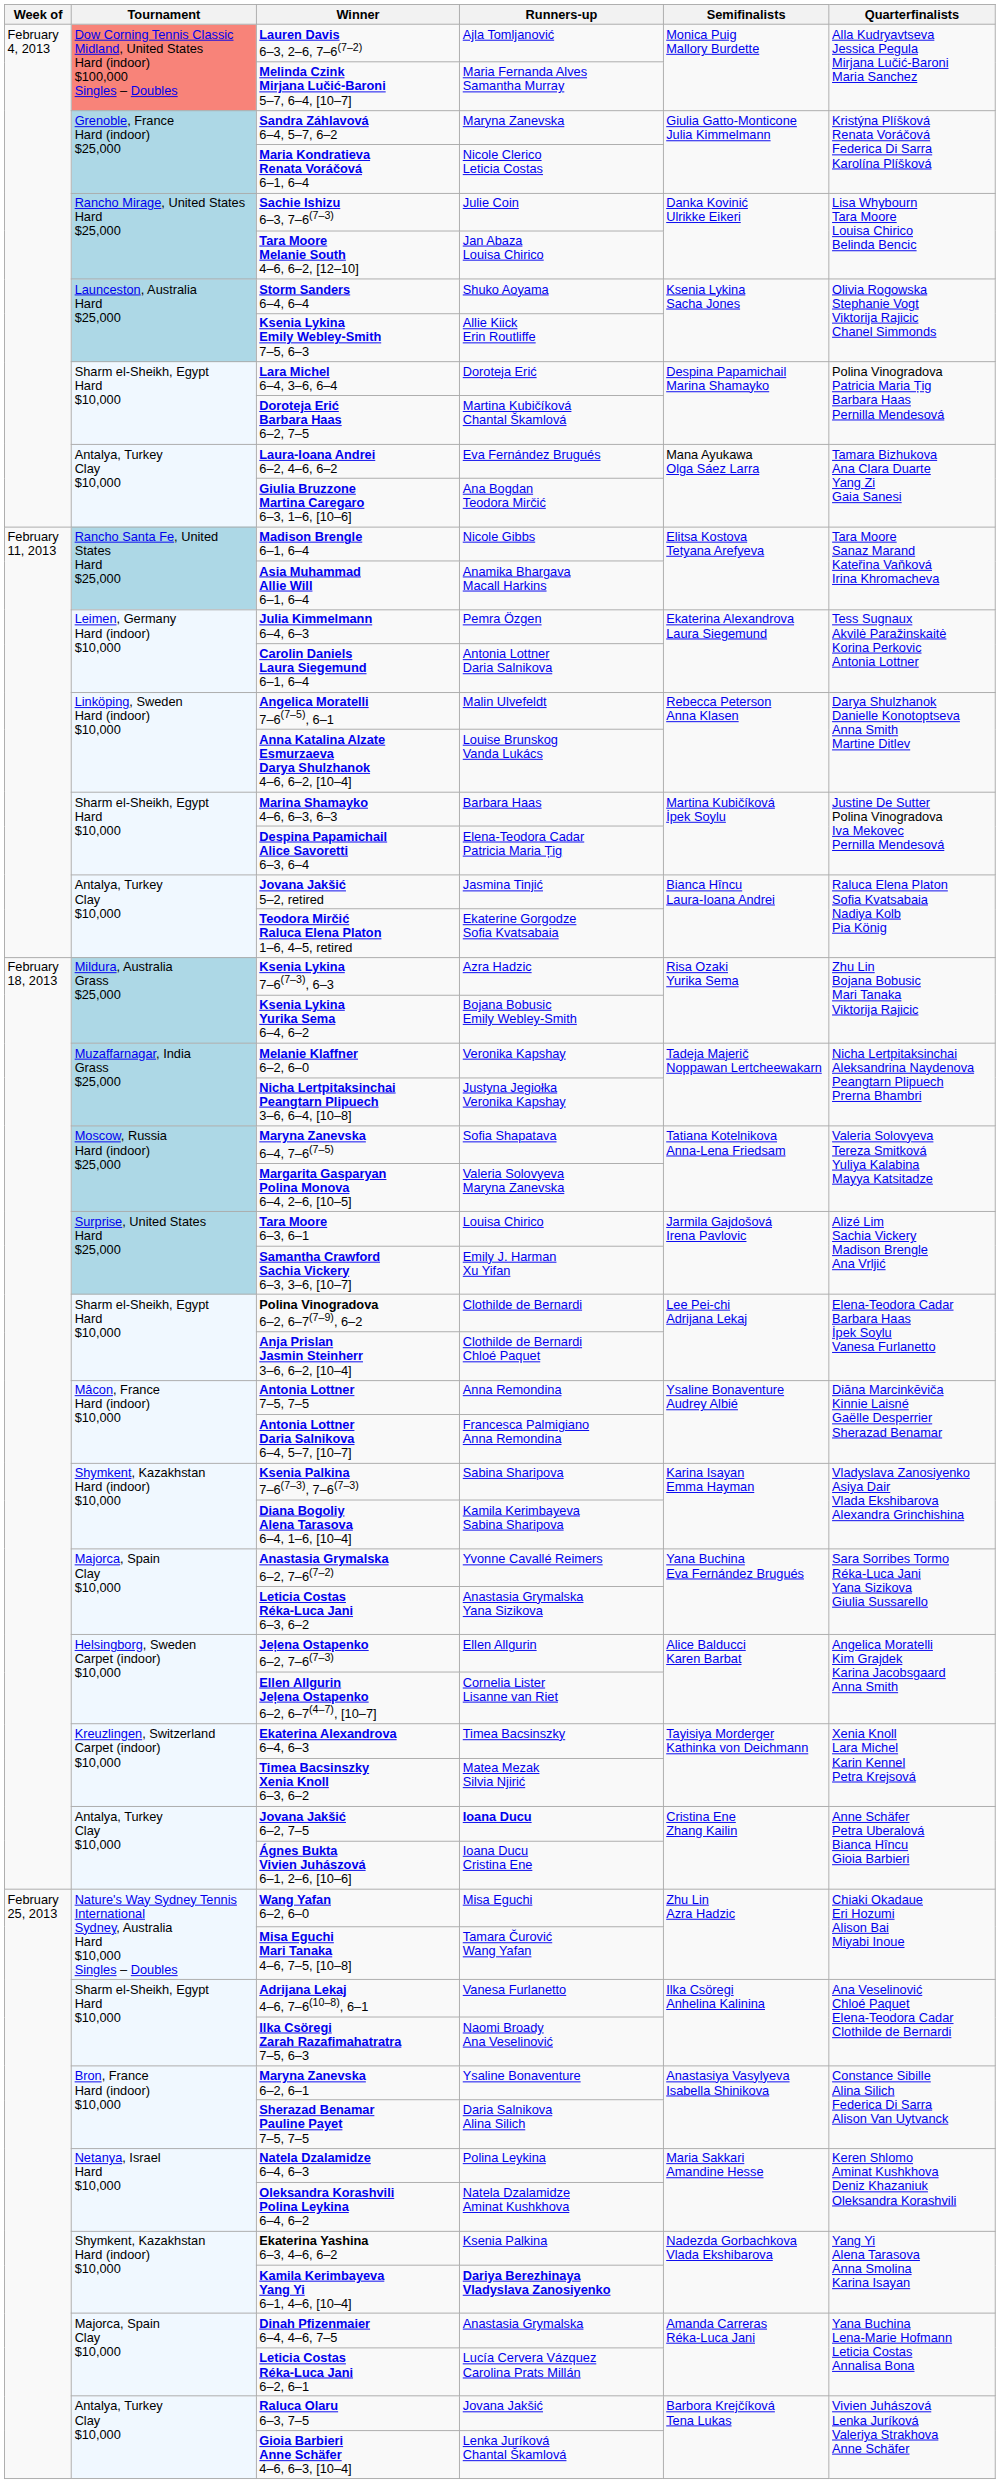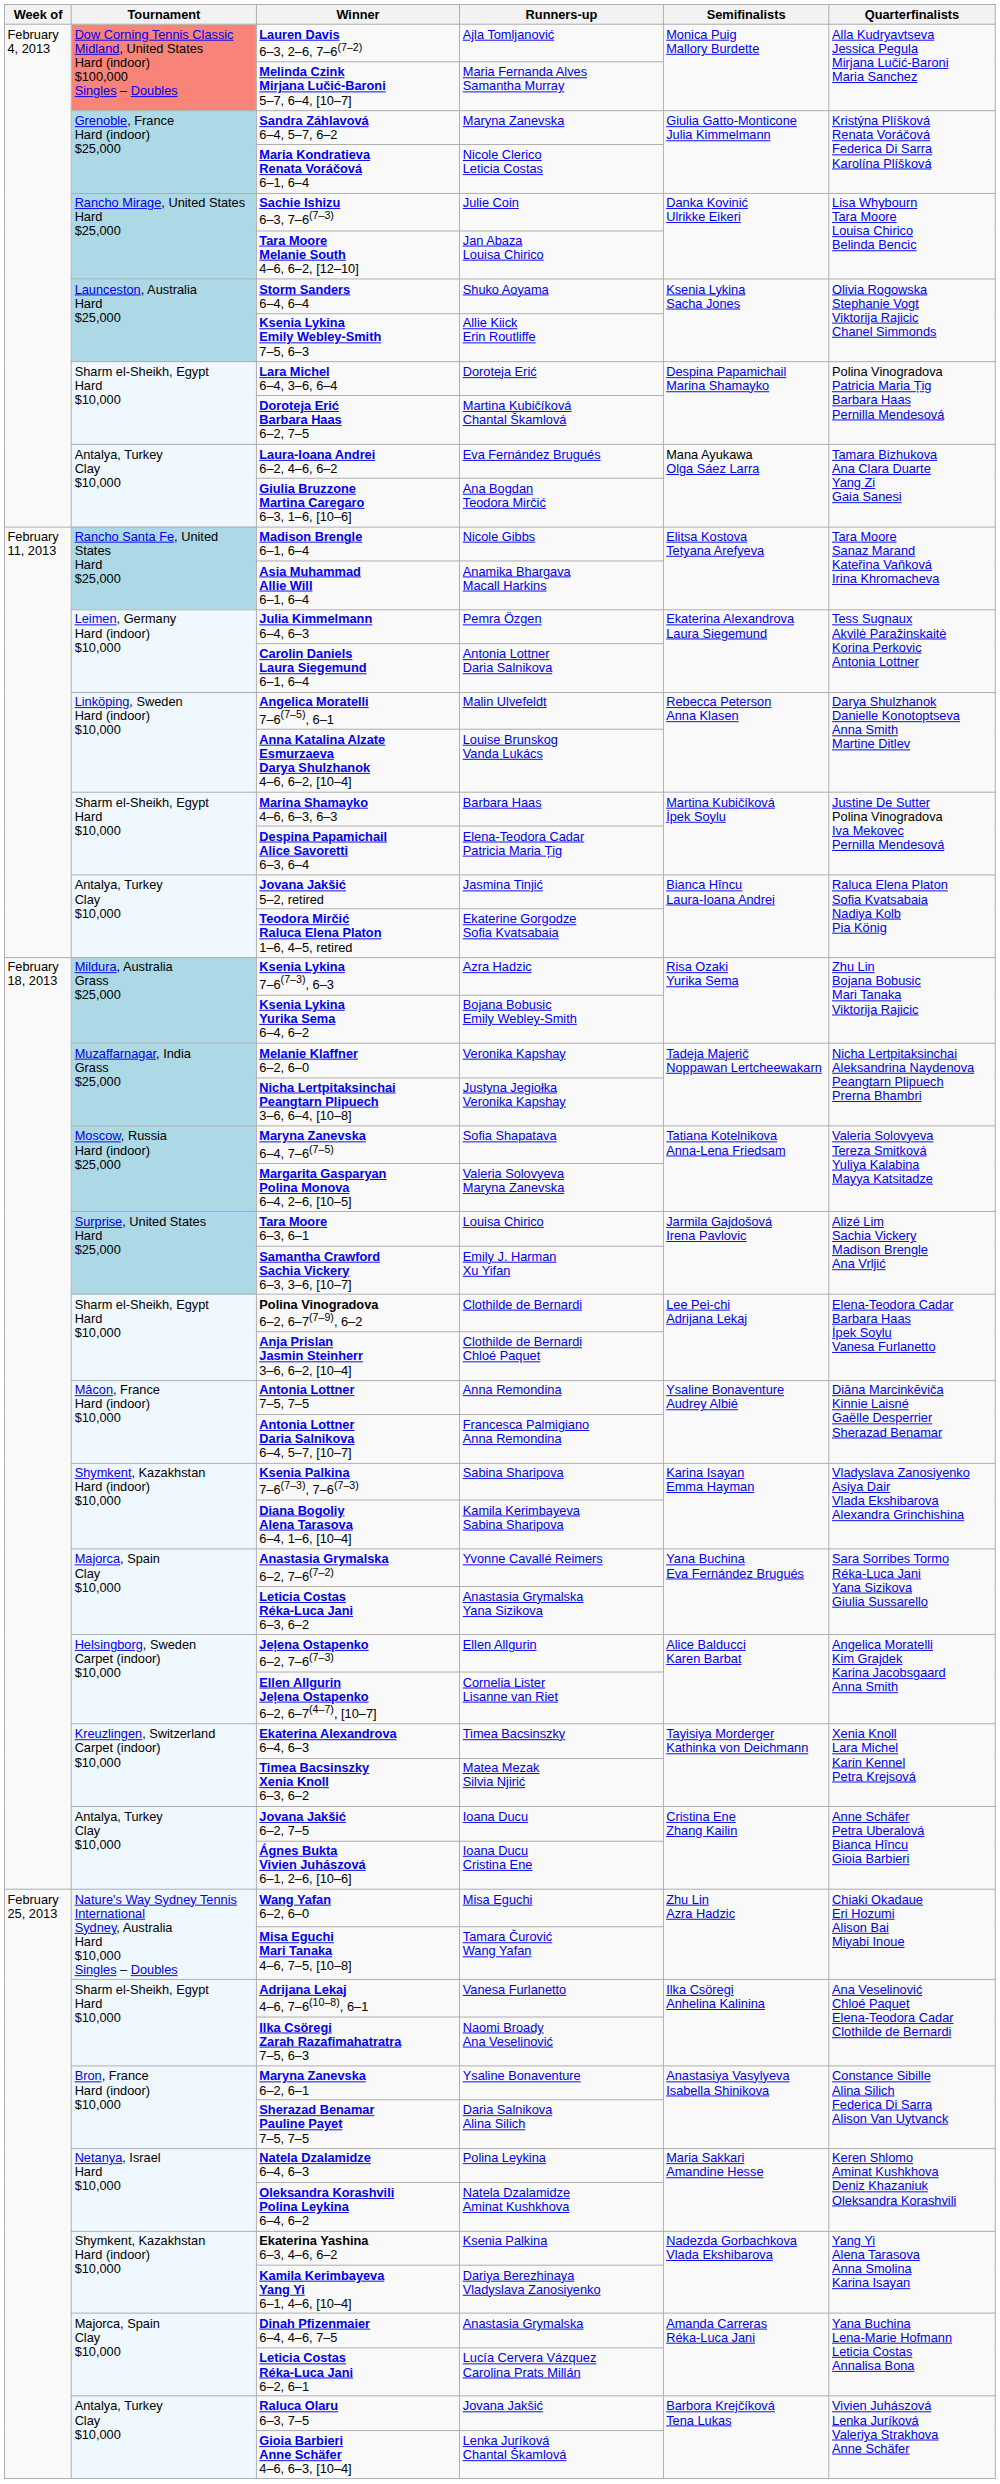(497, 1816) bold -> (495, 1816) normal
(537, 2282) bold -> (532, 2282) normal
